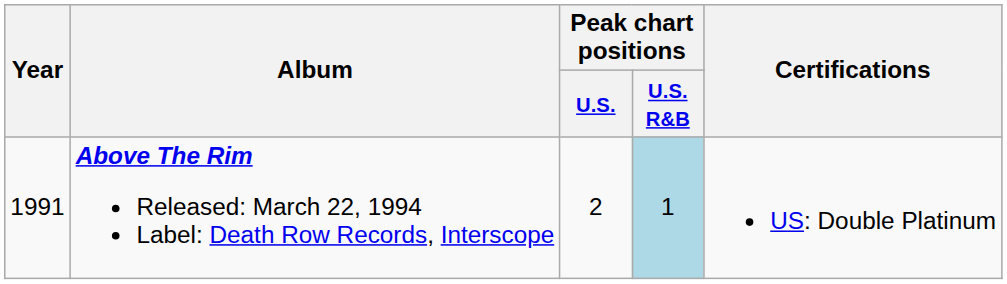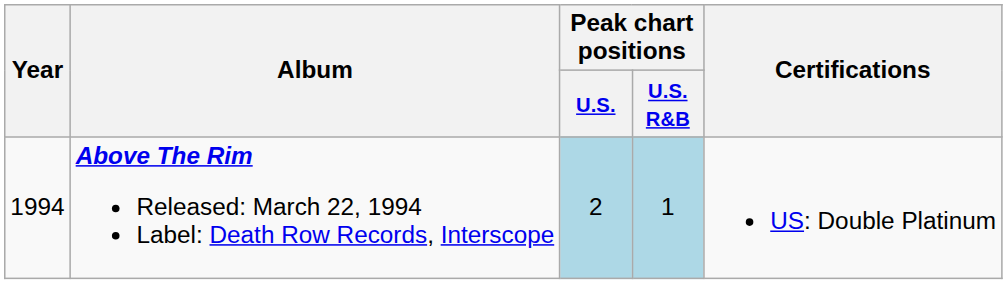(37, 207) 1991 -> (37, 207) 1994
(596, 207) no background -> (596, 207) lightblue background
